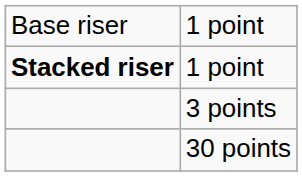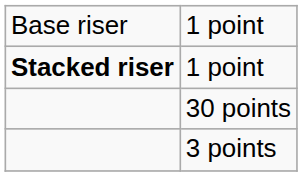(231, 108) 3 points -> (238, 108) 30 points
(238, 149) 30 points -> (231, 149) 3 points
